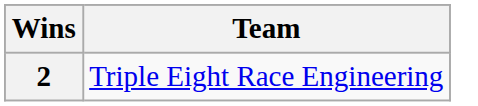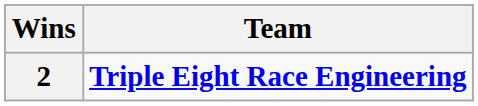(266, 76) normal -> (278, 76) bold
